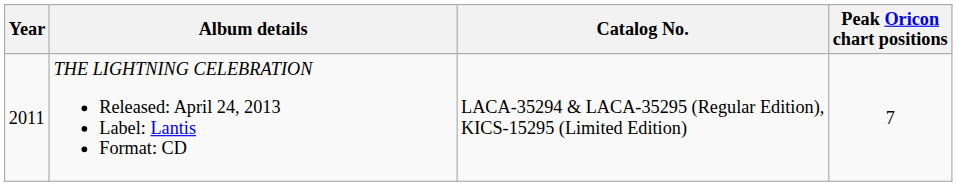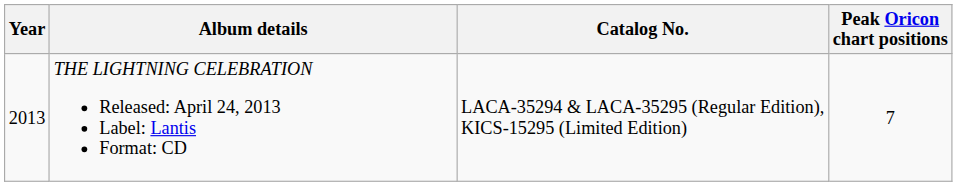(27, 117) 2011 -> (27, 117) 2013
